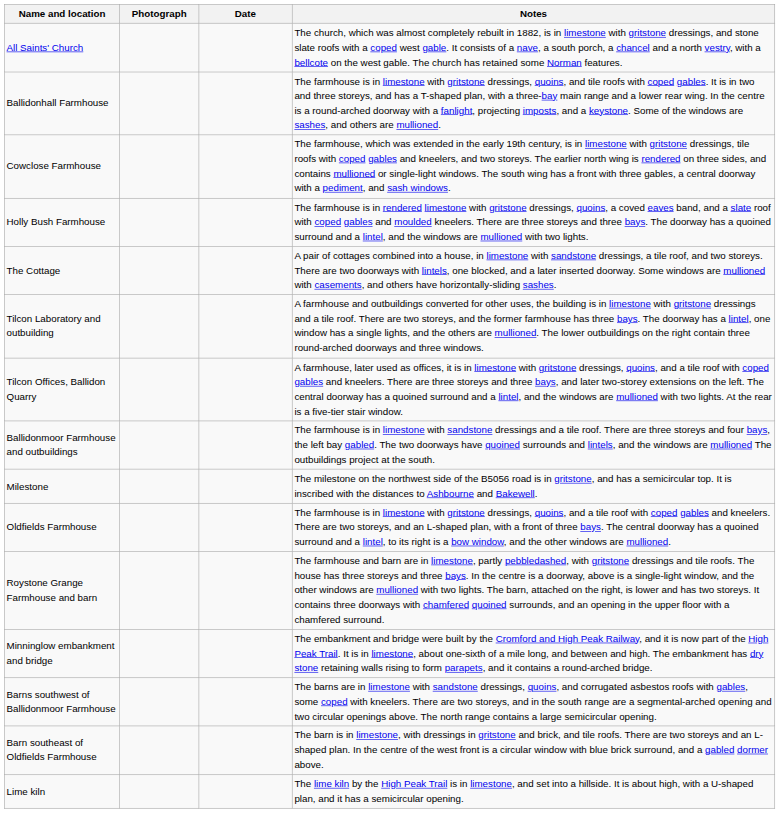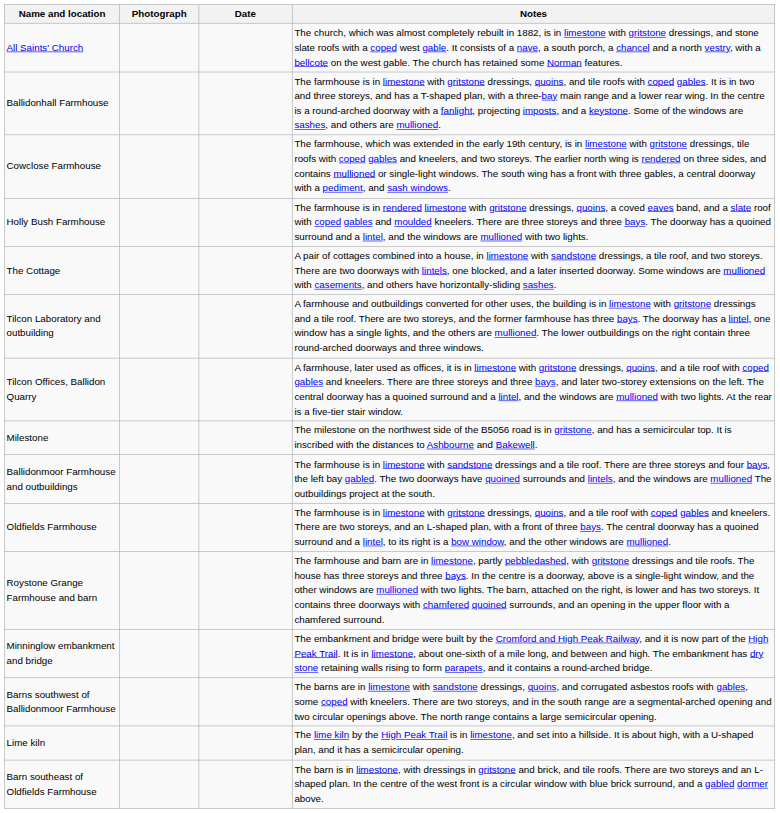rows swapped: (61, 445) <-> (27, 486)
rows swapped: (26, 791) <-> (52, 750)
